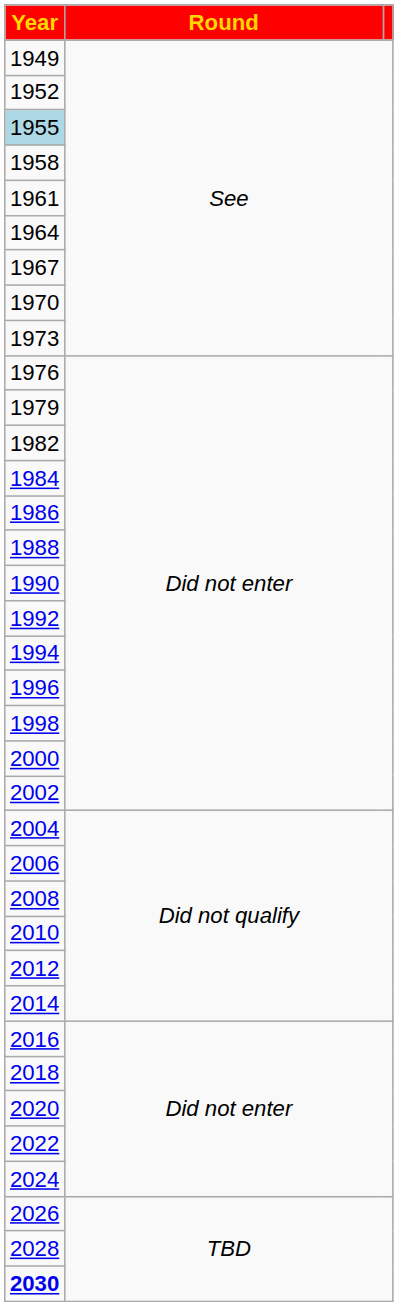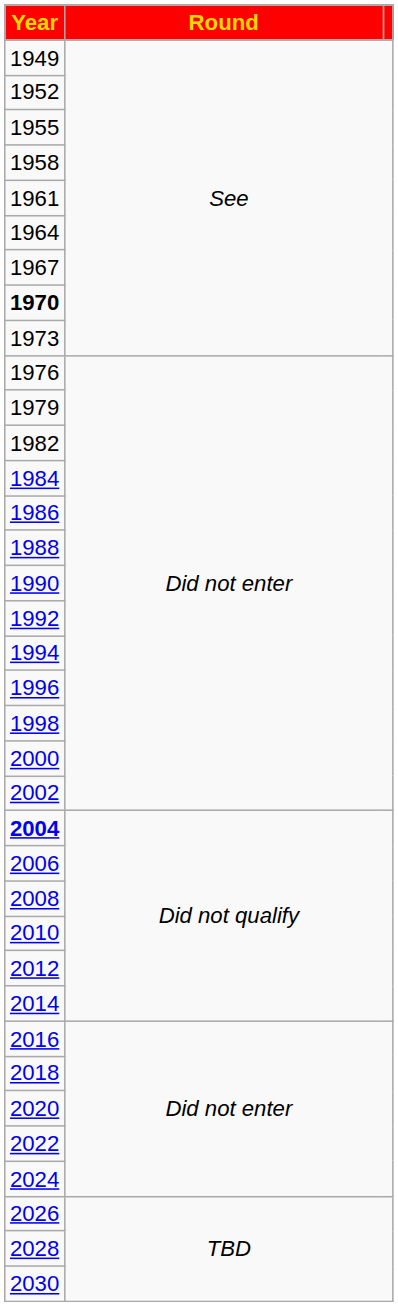(35, 128) lightblue background -> (35, 128) no background
(35, 303) normal -> (35, 303) bold
(35, 828) normal -> (35, 828) bold
(35, 1284) bold -> (35, 1284) normal
